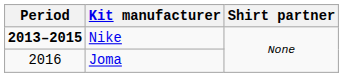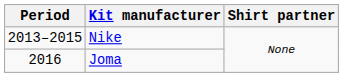(45, 38) bold -> (45, 38) normal
